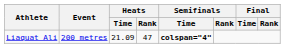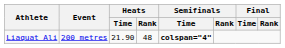(123, 36) 21.09 -> (123, 36) 21.90
(147, 36) 47 -> (147, 36) 48
